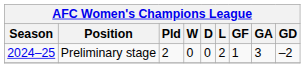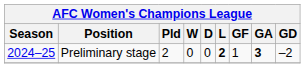(222, 53) normal -> (222, 53) bold
(258, 53) normal -> (258, 53) bold
